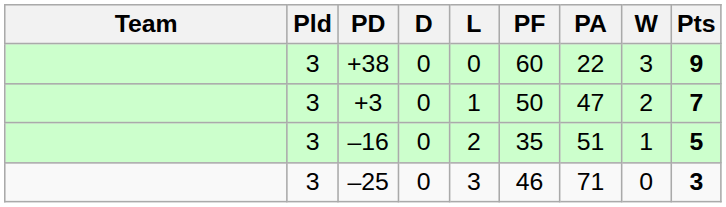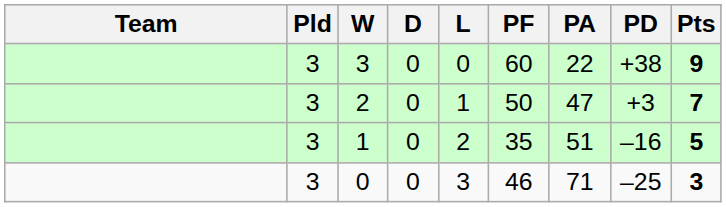columns swapped: (646, 24) <-> (368, 24)
